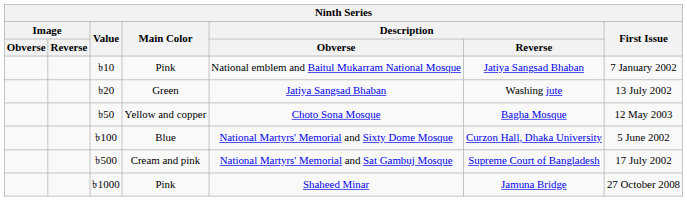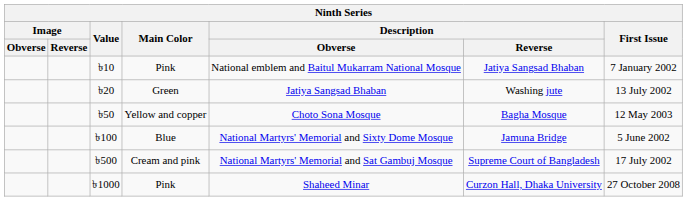(534, 138) Curzon Hall, Dhaka University -> (534, 138) Jamuna Bridge
(534, 184) Jamuna Bridge -> (534, 184) Curzon Hall, Dhaka University
